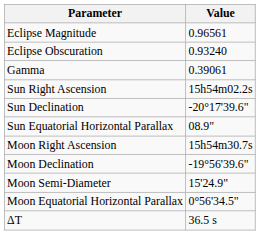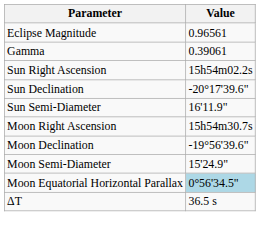- row: (55, 51)
+ row: (54, 107)
- row: (90, 126)
(214, 201) no background -> (214, 182) lightblue background
